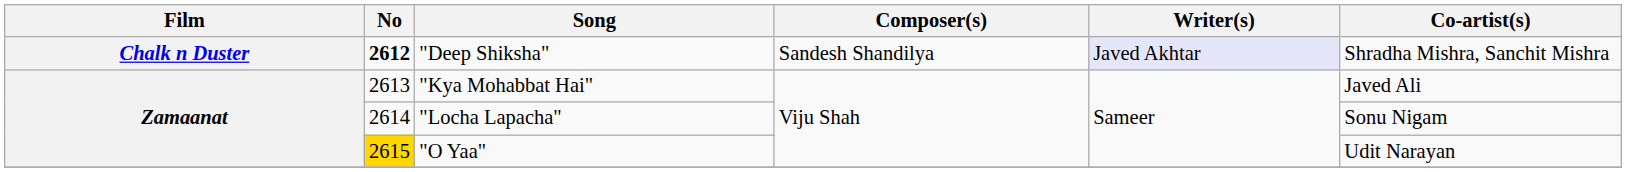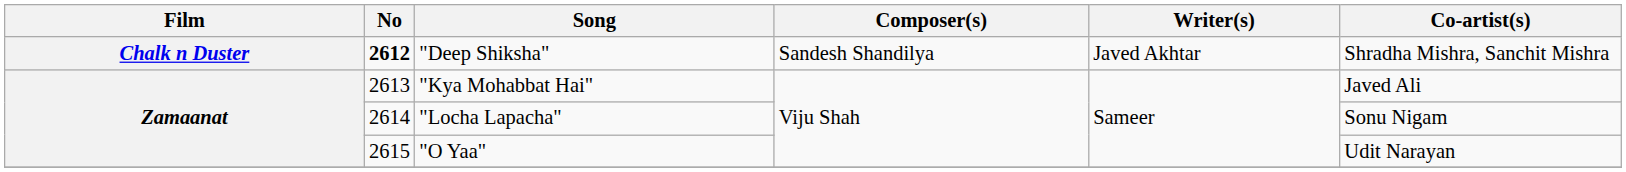(1147, 53) lavender background -> (1147, 53) no background
(389, 150) gold background -> (389, 150) no background
